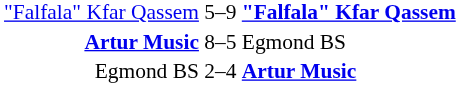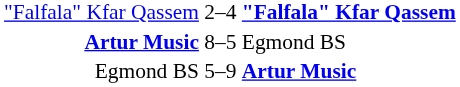(220, 12) 5–9 -> (220, 12) 2–4
(220, 71) 2–4 -> (220, 71) 5–9
